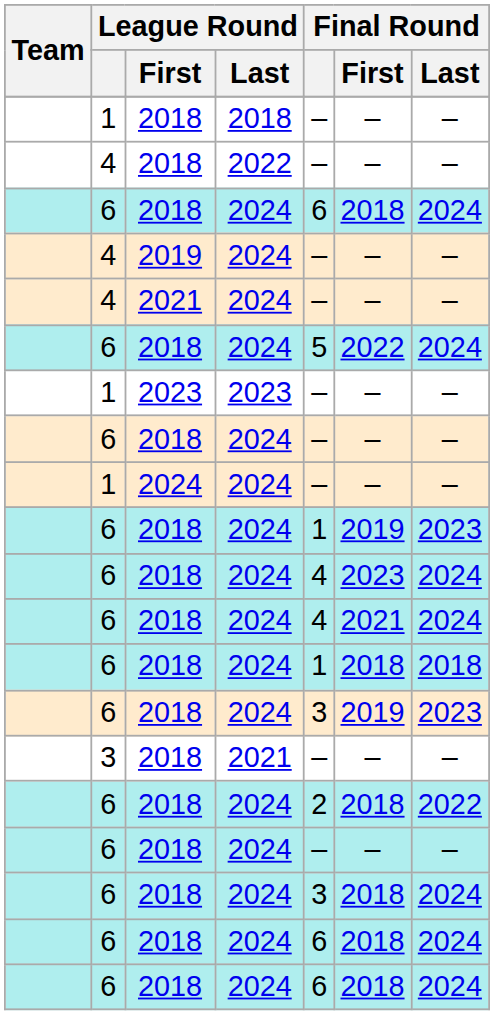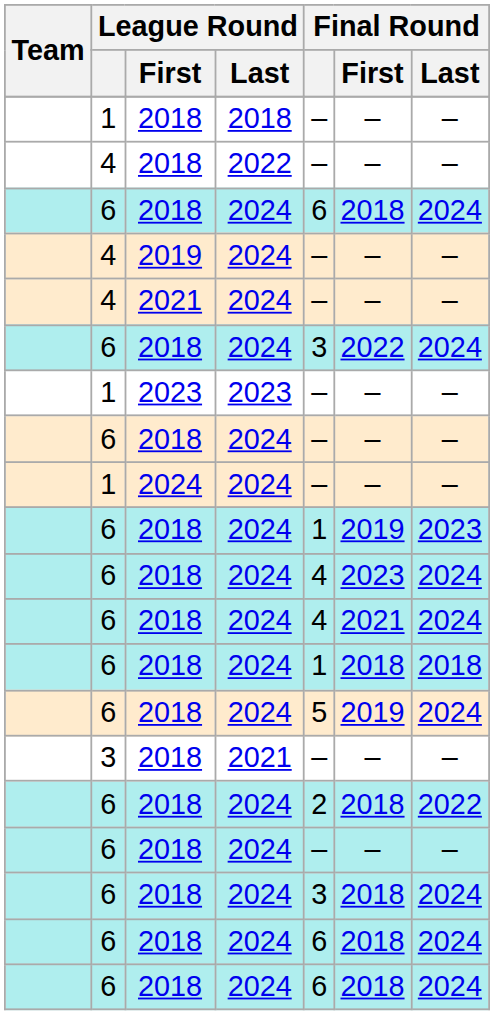(319, 347) 5 -> (319, 347) 3
(319, 712) 3 -> (319, 712) 5
(450, 712) 2023 -> (450, 712) 2024
